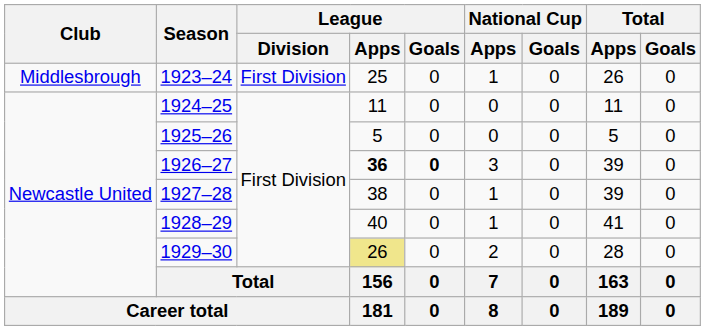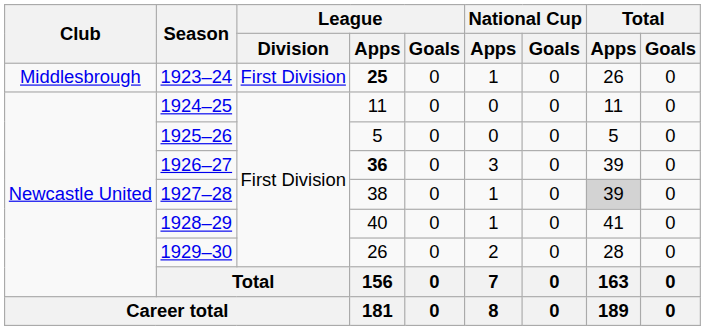(377, 77) normal -> (377, 77) bold
(434, 164) bold -> (434, 164) normal
(613, 194) no background -> (613, 194) lightgrey background
(377, 252) khaki background -> (377, 252) no background
